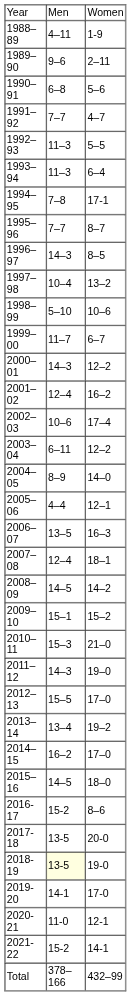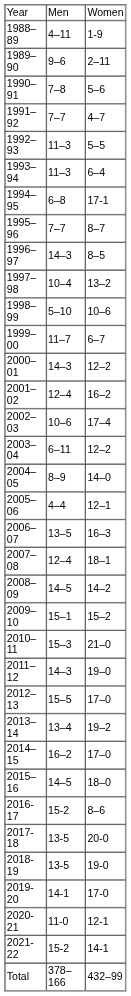(57, 89) 6–8 -> (57, 89) 7–8
(57, 200) 7–8 -> (57, 200) 6–8
(59, 866) lightyellow background -> (59, 866) no background
